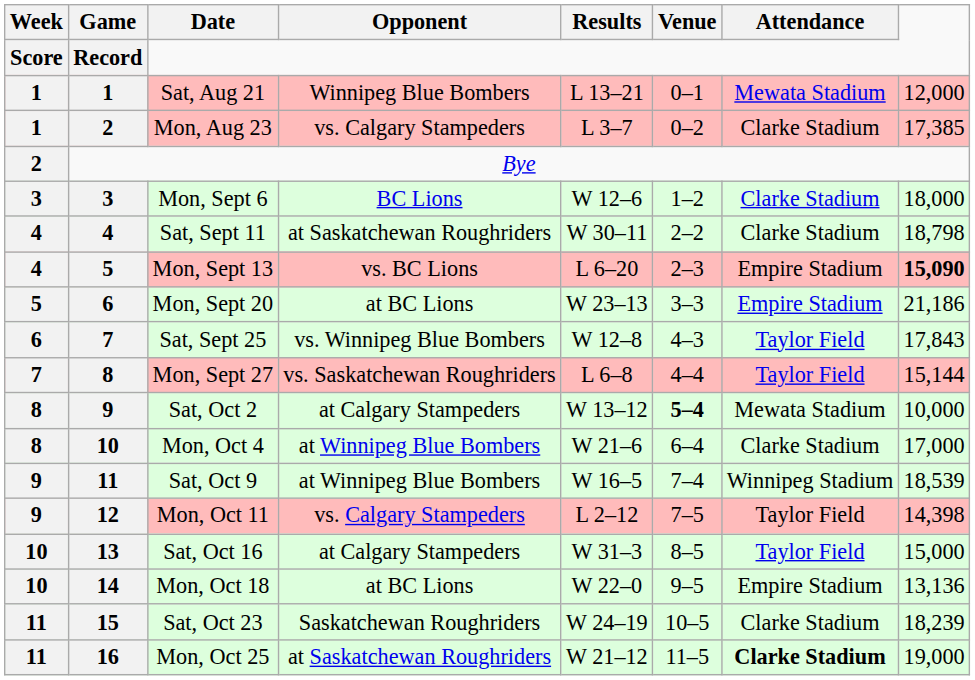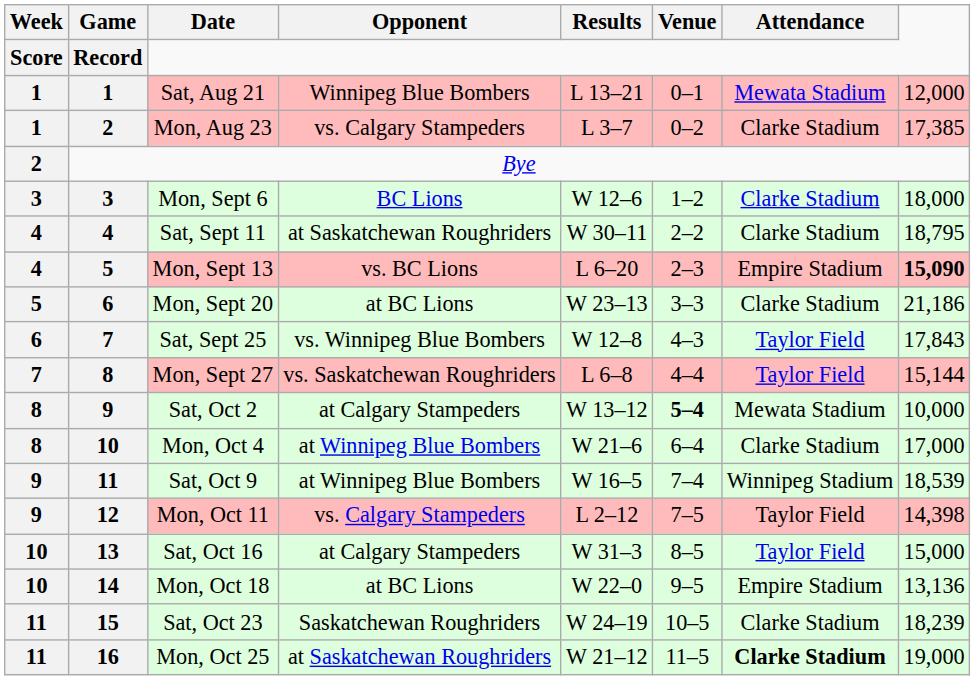(934, 233) 18,798 -> (934, 233) 18,795
(810, 304) Empire Stadium -> (810, 304) Clarke Stadium
